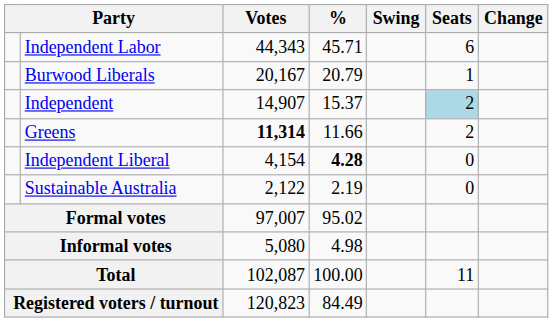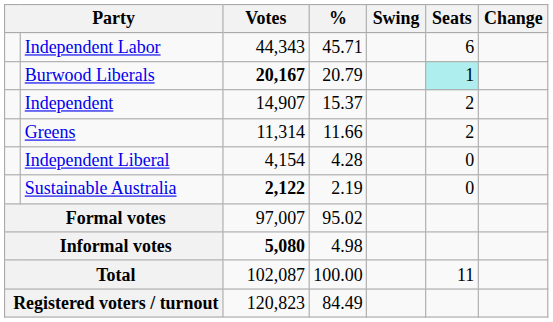(280, 75) normal -> (280, 75) bold
(470, 75) no background -> (470, 75) paleturquoise background
(470, 103) lightblue background -> (470, 103) no background
(281, 132) bold -> (281, 132) normal
(347, 160) bold -> (347, 160) normal
(285, 189) normal -> (285, 189) bold
(285, 246) normal -> (285, 246) bold
